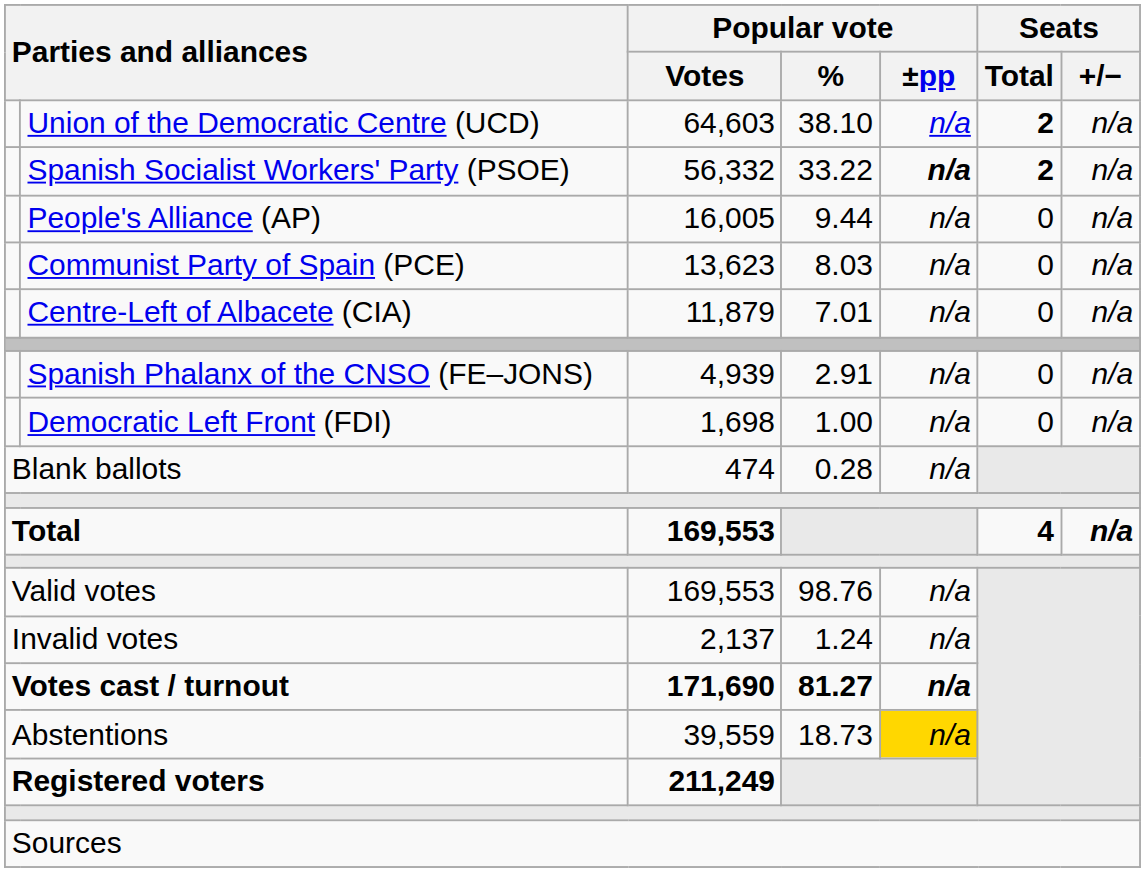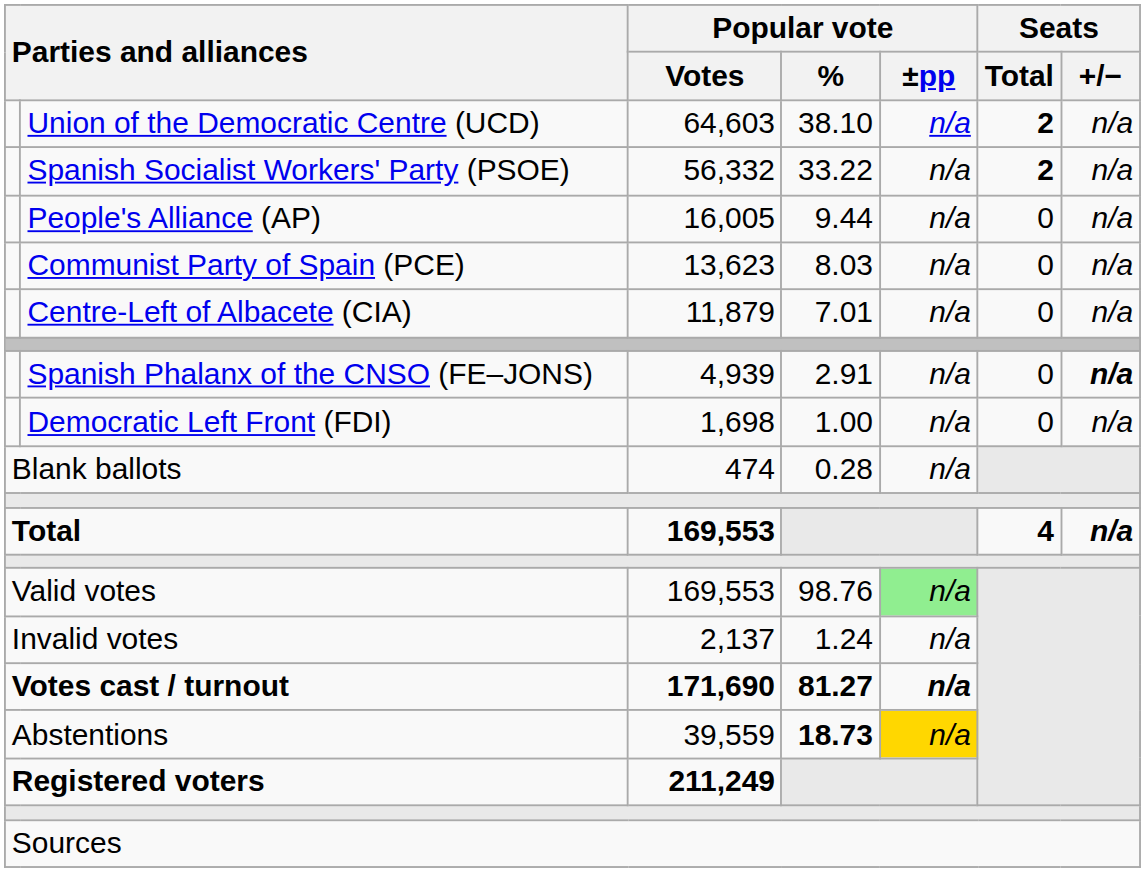(949, 170) bold -> (950, 170) normal
(1112, 374) normal -> (1112, 374) bold
(950, 591) no background -> (950, 591) lightgreen background
(835, 733) normal -> (835, 733) bold
